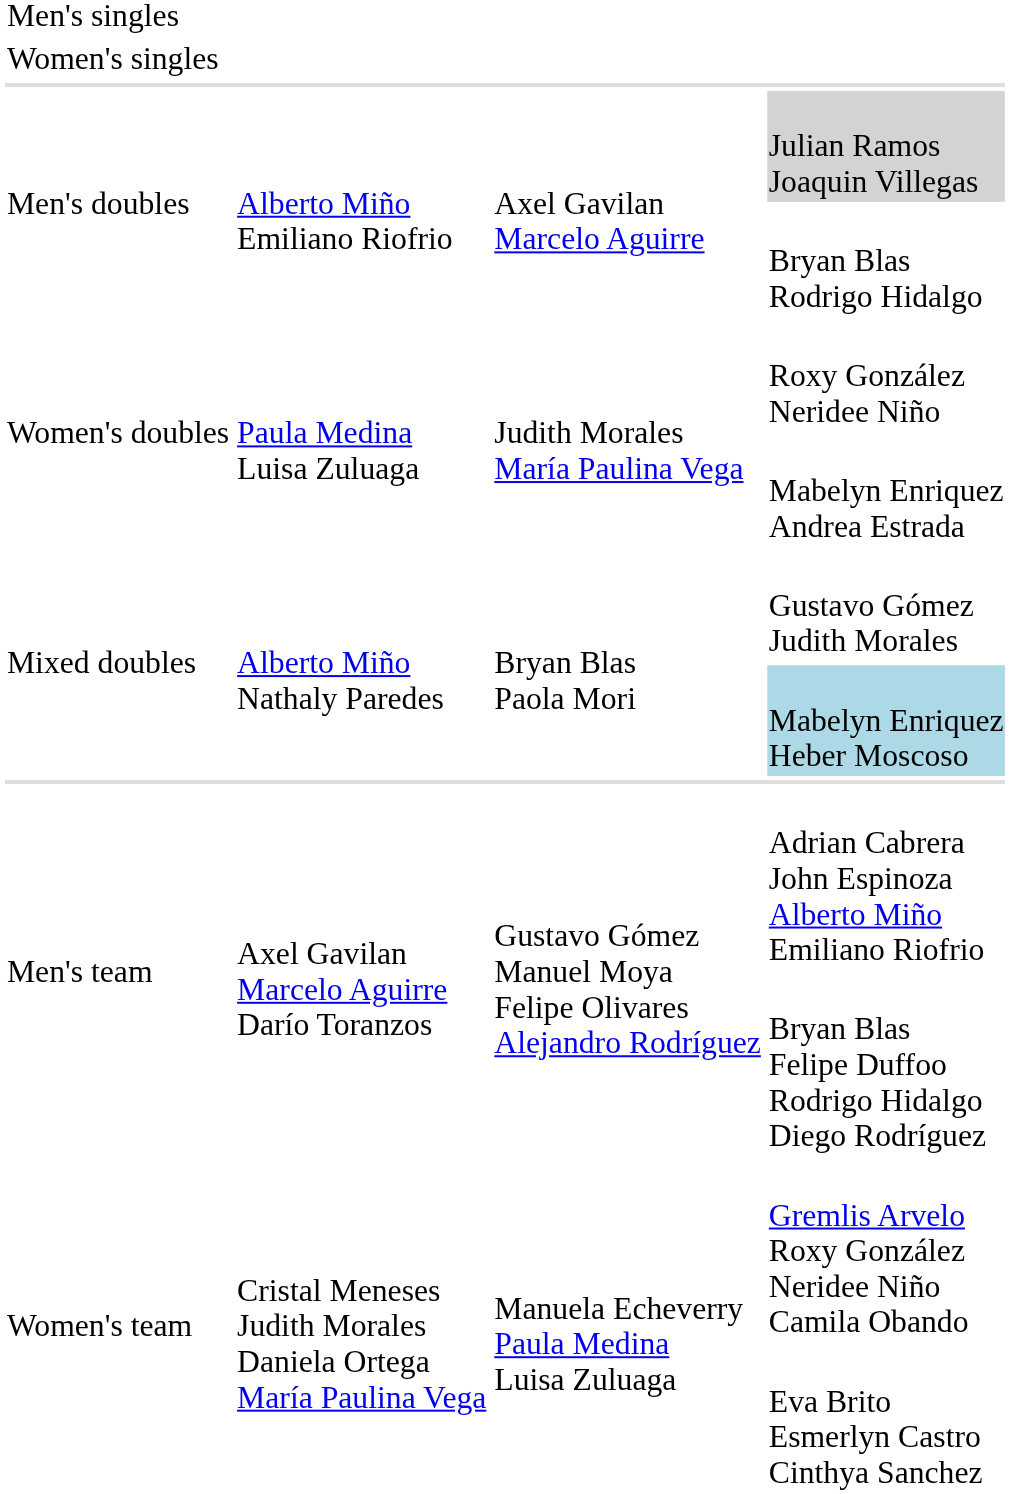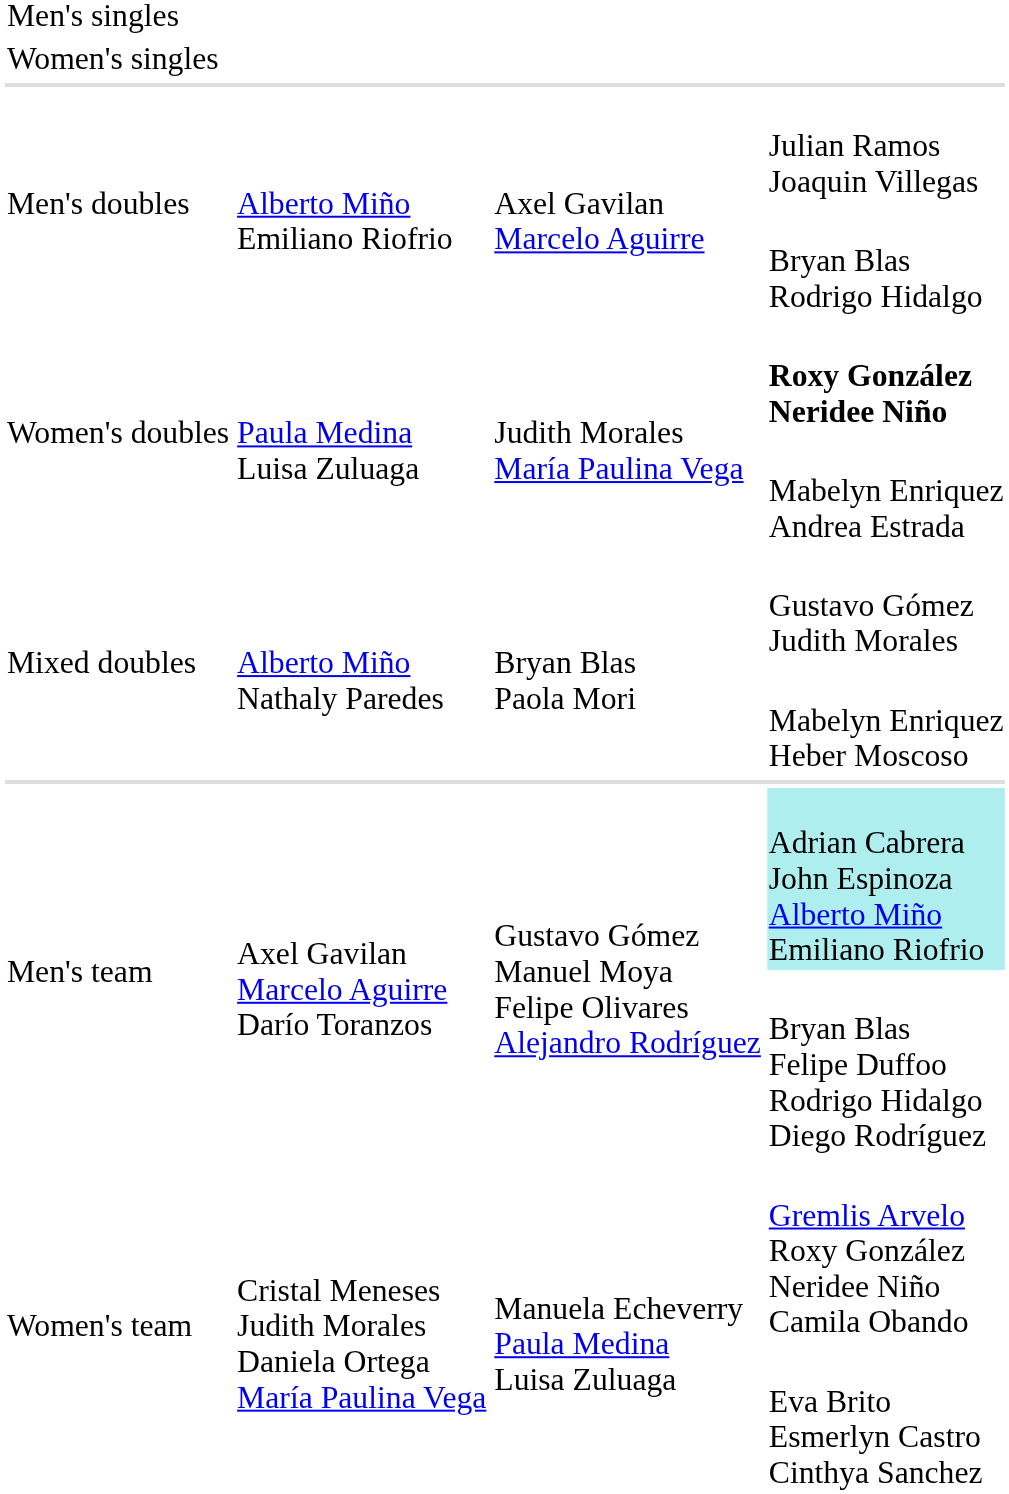(874, 163) lightgrey background -> (874, 163) no background
(867, 393) normal -> (870, 393) bold
(886, 737) lightblue background -> (886, 737) no background
(877, 896) no background -> (877, 896) paleturquoise background
